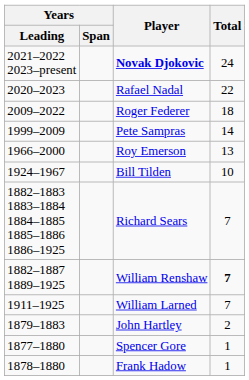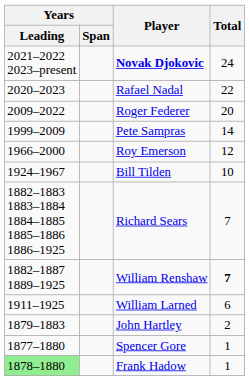(227, 111) 18 -> (227, 111) 20
(227, 151) 13 -> (227, 151) 12
(227, 304) 7 -> (227, 304) 6
(36, 365) no background -> (36, 365) lightgreen background
